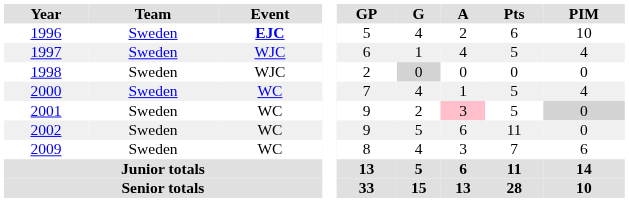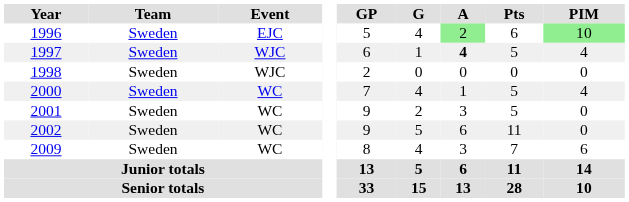(270, 33) bold -> (270, 33) normal
(463, 33) no background -> (463, 33) lightgreen background
(584, 33) no background -> (584, 33) lightgreen background
(463, 52) normal -> (463, 52) bold
(419, 71) lightgrey background -> (419, 71) no background
(463, 110) pink background -> (463, 110) no background
(584, 110) lightgrey background -> (584, 110) no background
